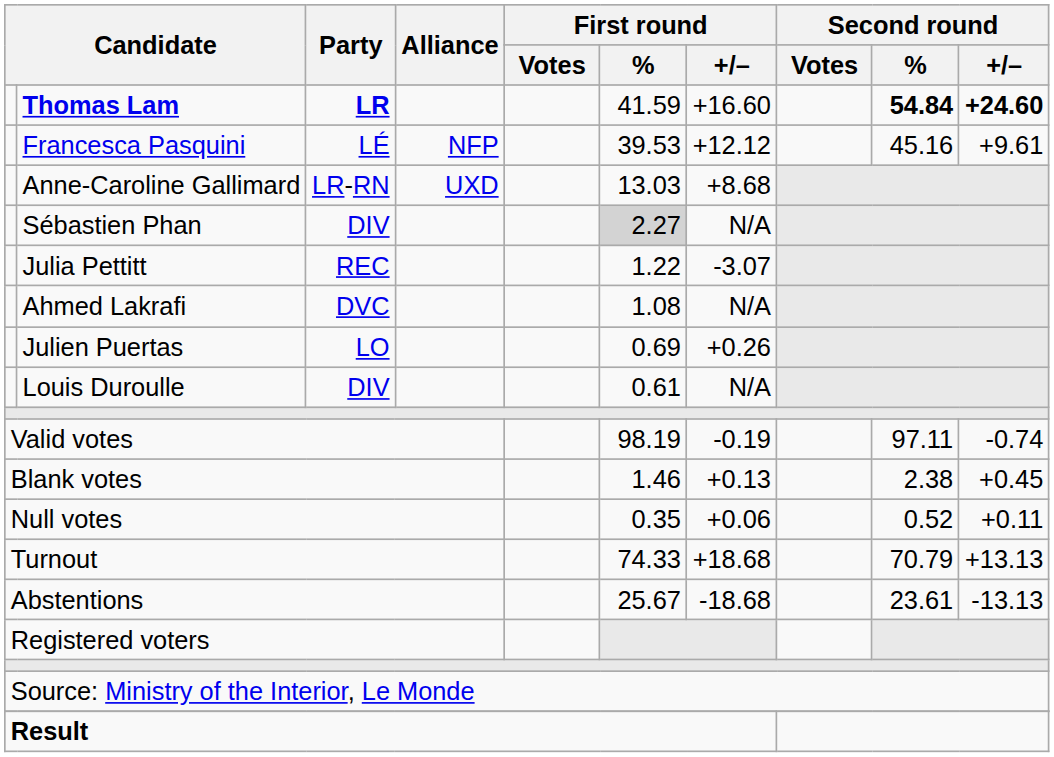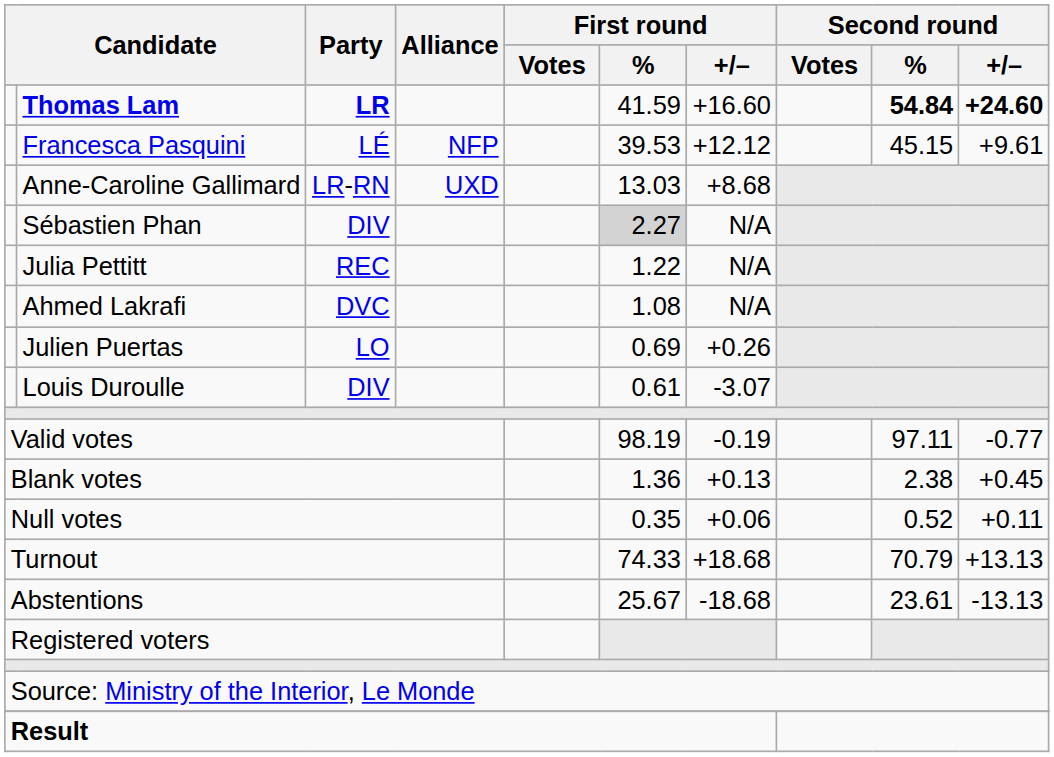(921, 146) 45.16 -> (921, 146) 45.15
(742, 266) -3.07 -> (750, 266) N/A
(750, 387) N/A -> (742, 387) -3.07
(1014, 439) -0.74 -> (1014, 439) -0.77
(656, 479) 1.46 -> (656, 479) 1.36
